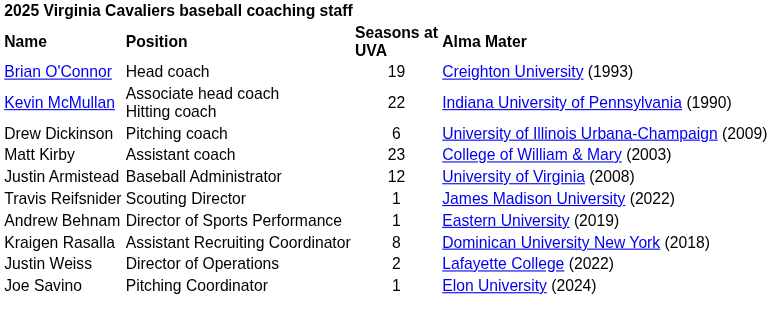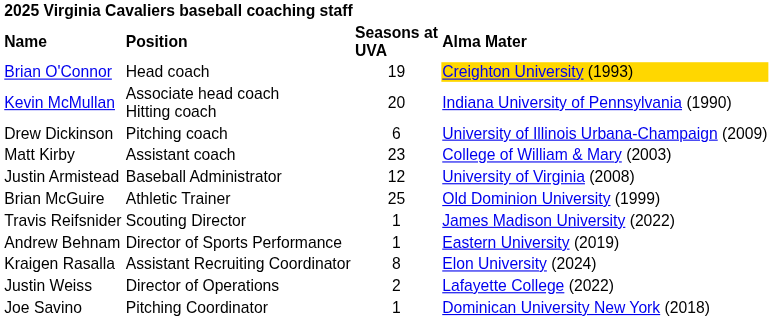(538, 72) no background -> (538, 72) gold background
(396, 103) 22 -> (396, 103) 20
+ row: (54, 198)
(576, 242) Dominican University New York (2018) -> (519, 264) Elon University (2024)
(519, 286) Elon University (2024) -> (576, 307) Dominican University New York (2018)
